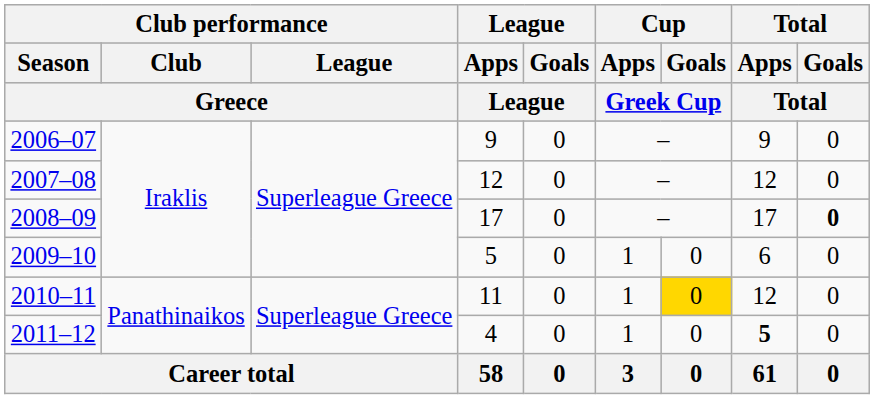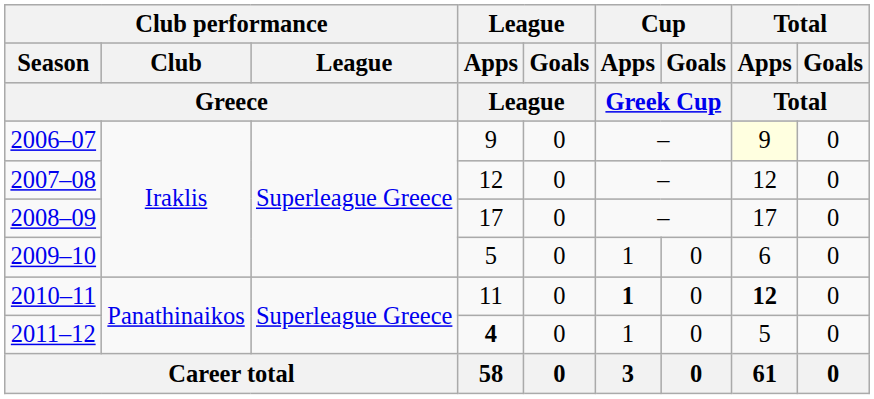(765, 140) no background -> (765, 140) lightyellow background
(833, 218) bold -> (833, 218) normal
(628, 295) normal -> (628, 295) bold
(696, 295) gold background -> (696, 295) no background
(765, 295) normal -> (765, 295) bold
(491, 334) normal -> (491, 334) bold
(765, 334) bold -> (765, 334) normal
